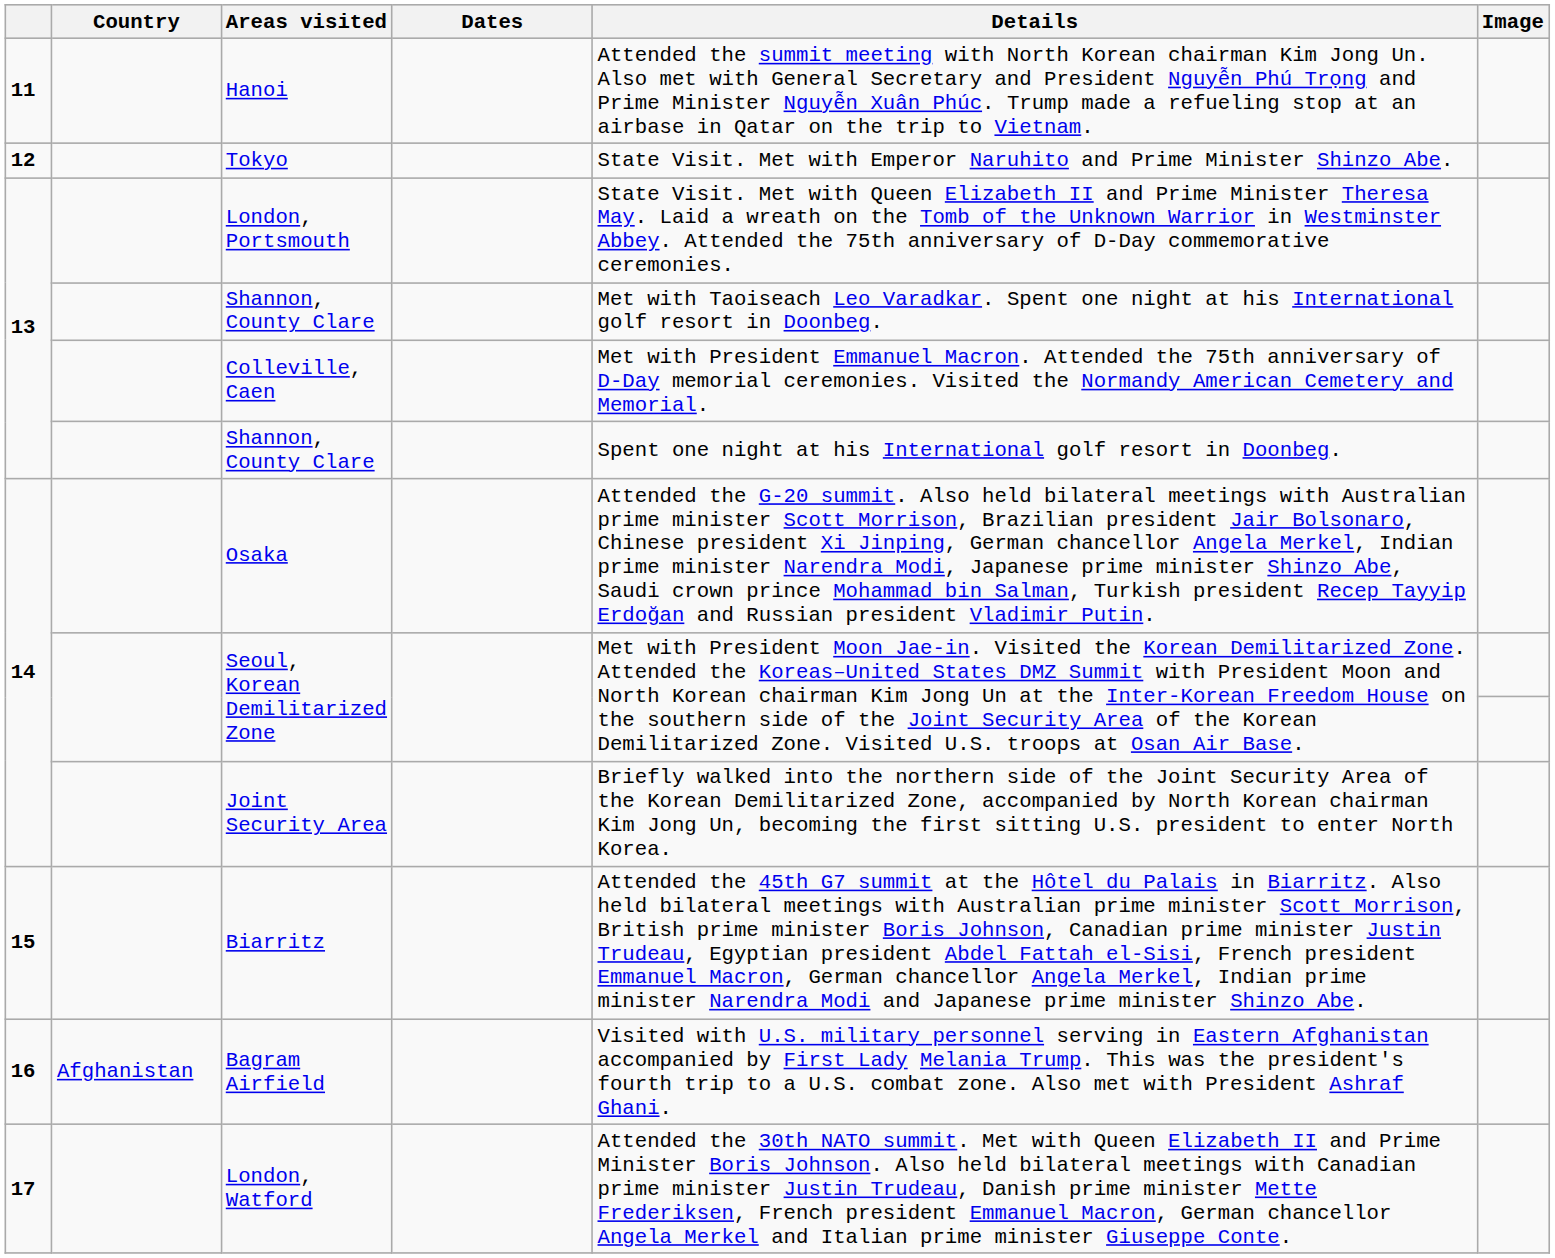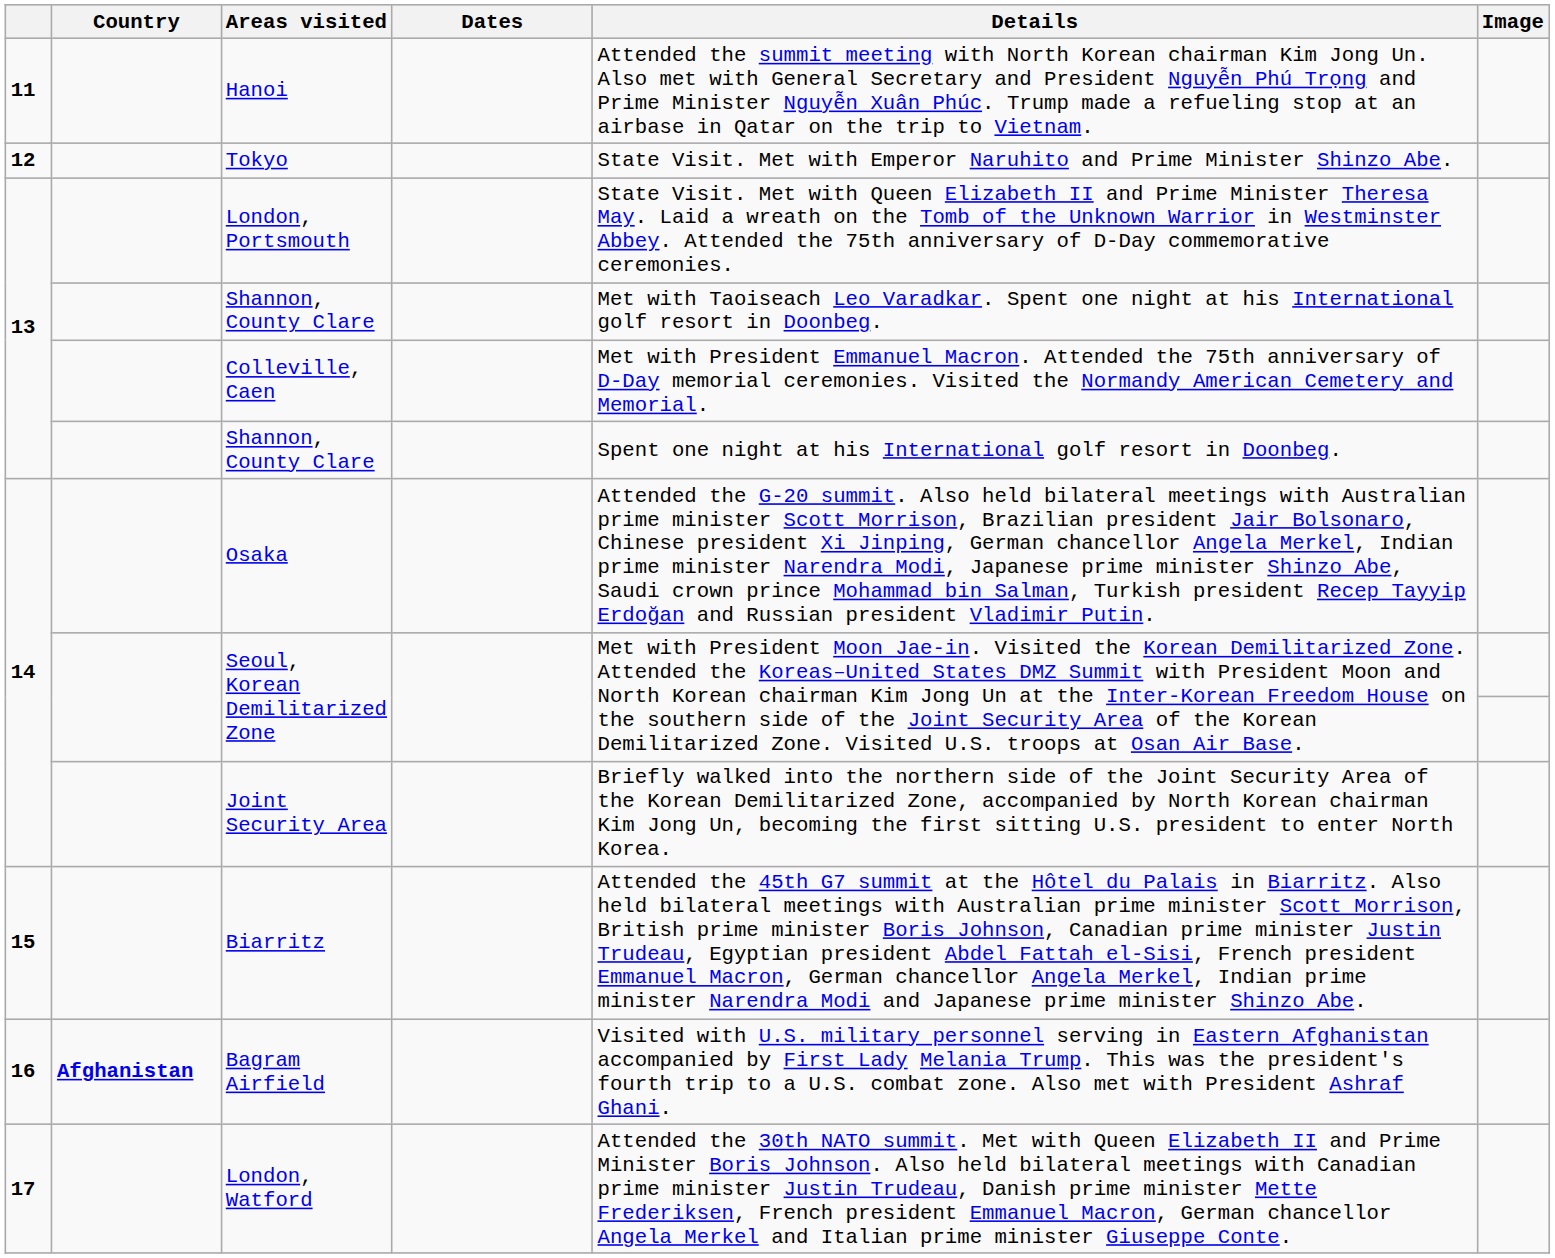(125, 1072) normal -> (125, 1072) bold
